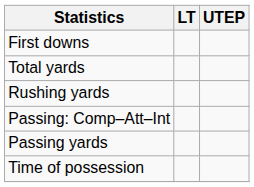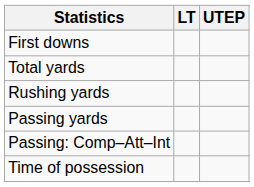rows swapped: (58, 143) <-> (89, 118)
